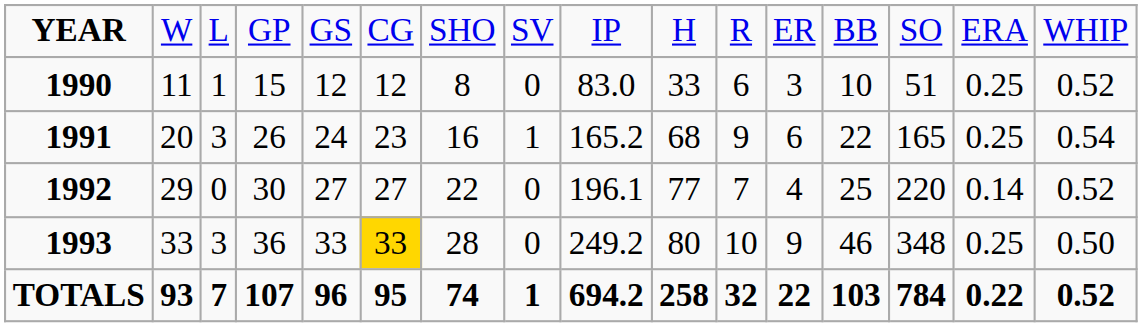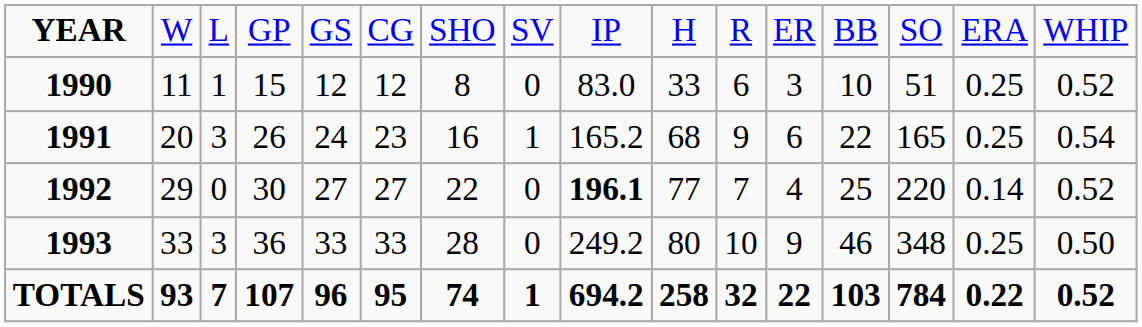(606, 189) normal -> (606, 189) bold
(391, 242) gold background -> (391, 242) no background
